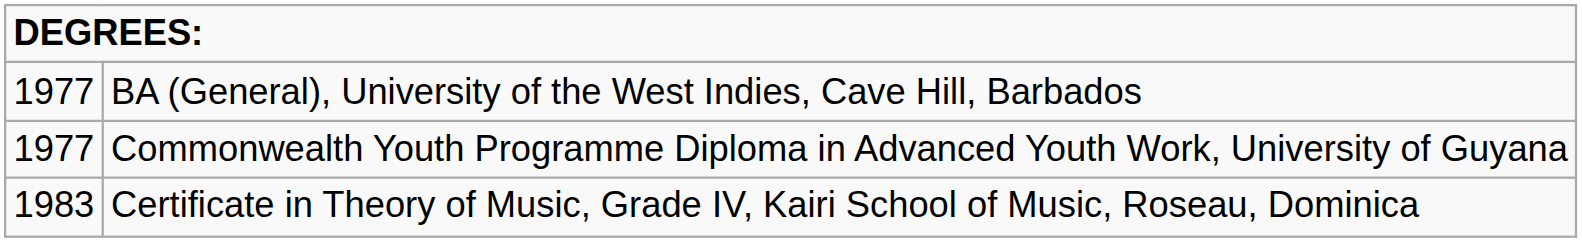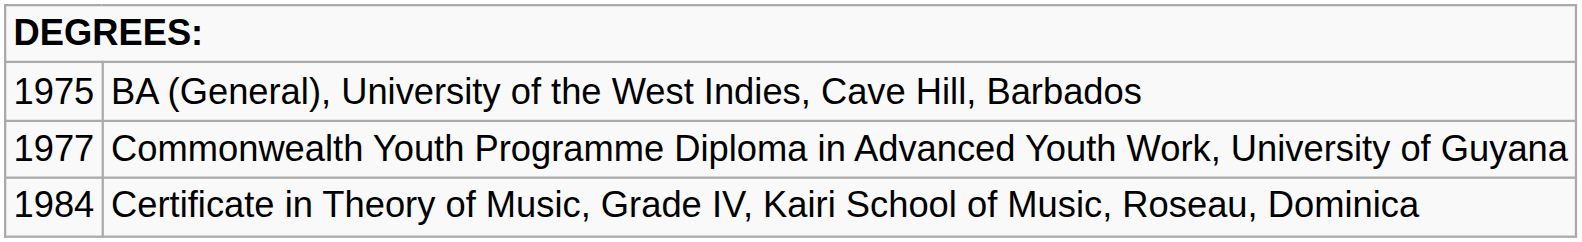(54, 90) 1977 -> (54, 90) 1975
(54, 206) 1983 -> (54, 206) 1984
